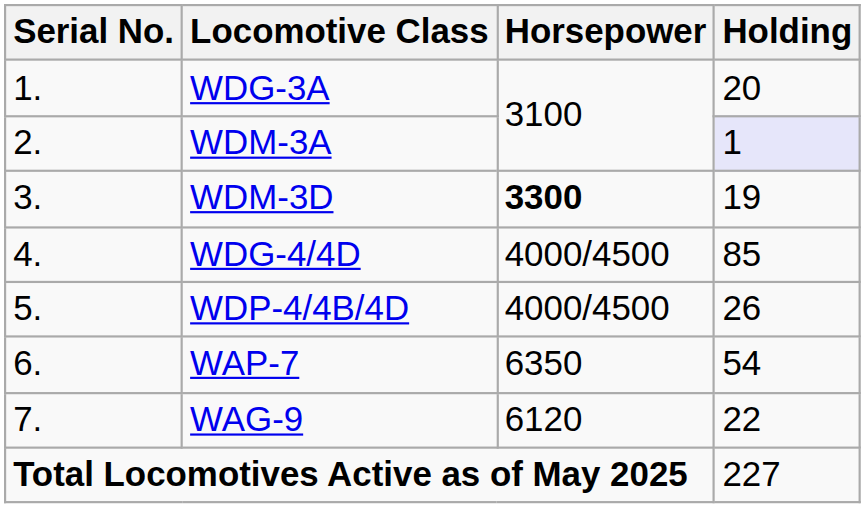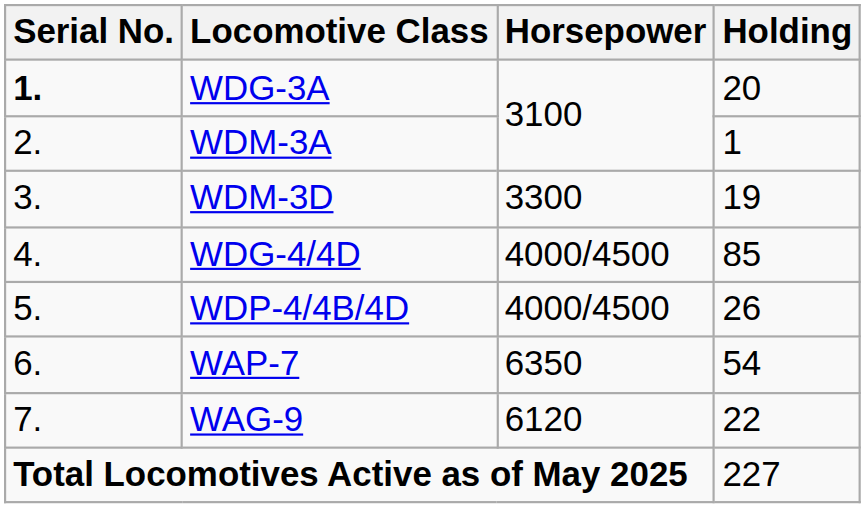(28, 87) normal -> (28, 87) bold
(732, 142) lavender background -> (732, 142) no background
(544, 198) bold -> (544, 198) normal
